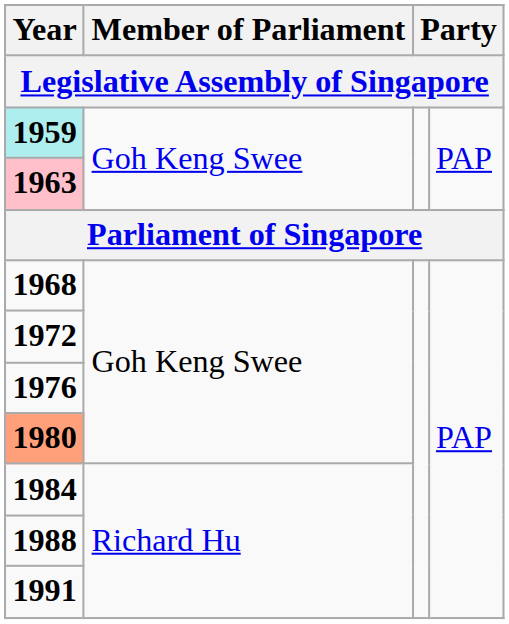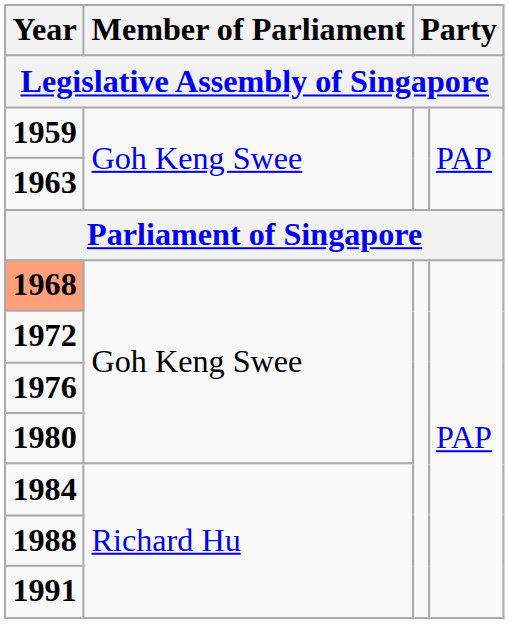(45, 132) paleturquoise background -> (45, 132) no background
(45, 183) pink background -> (45, 183) no background
(45, 285) no background -> (45, 285) lightsalmon background
(45, 438) lightsalmon background -> (45, 438) no background
